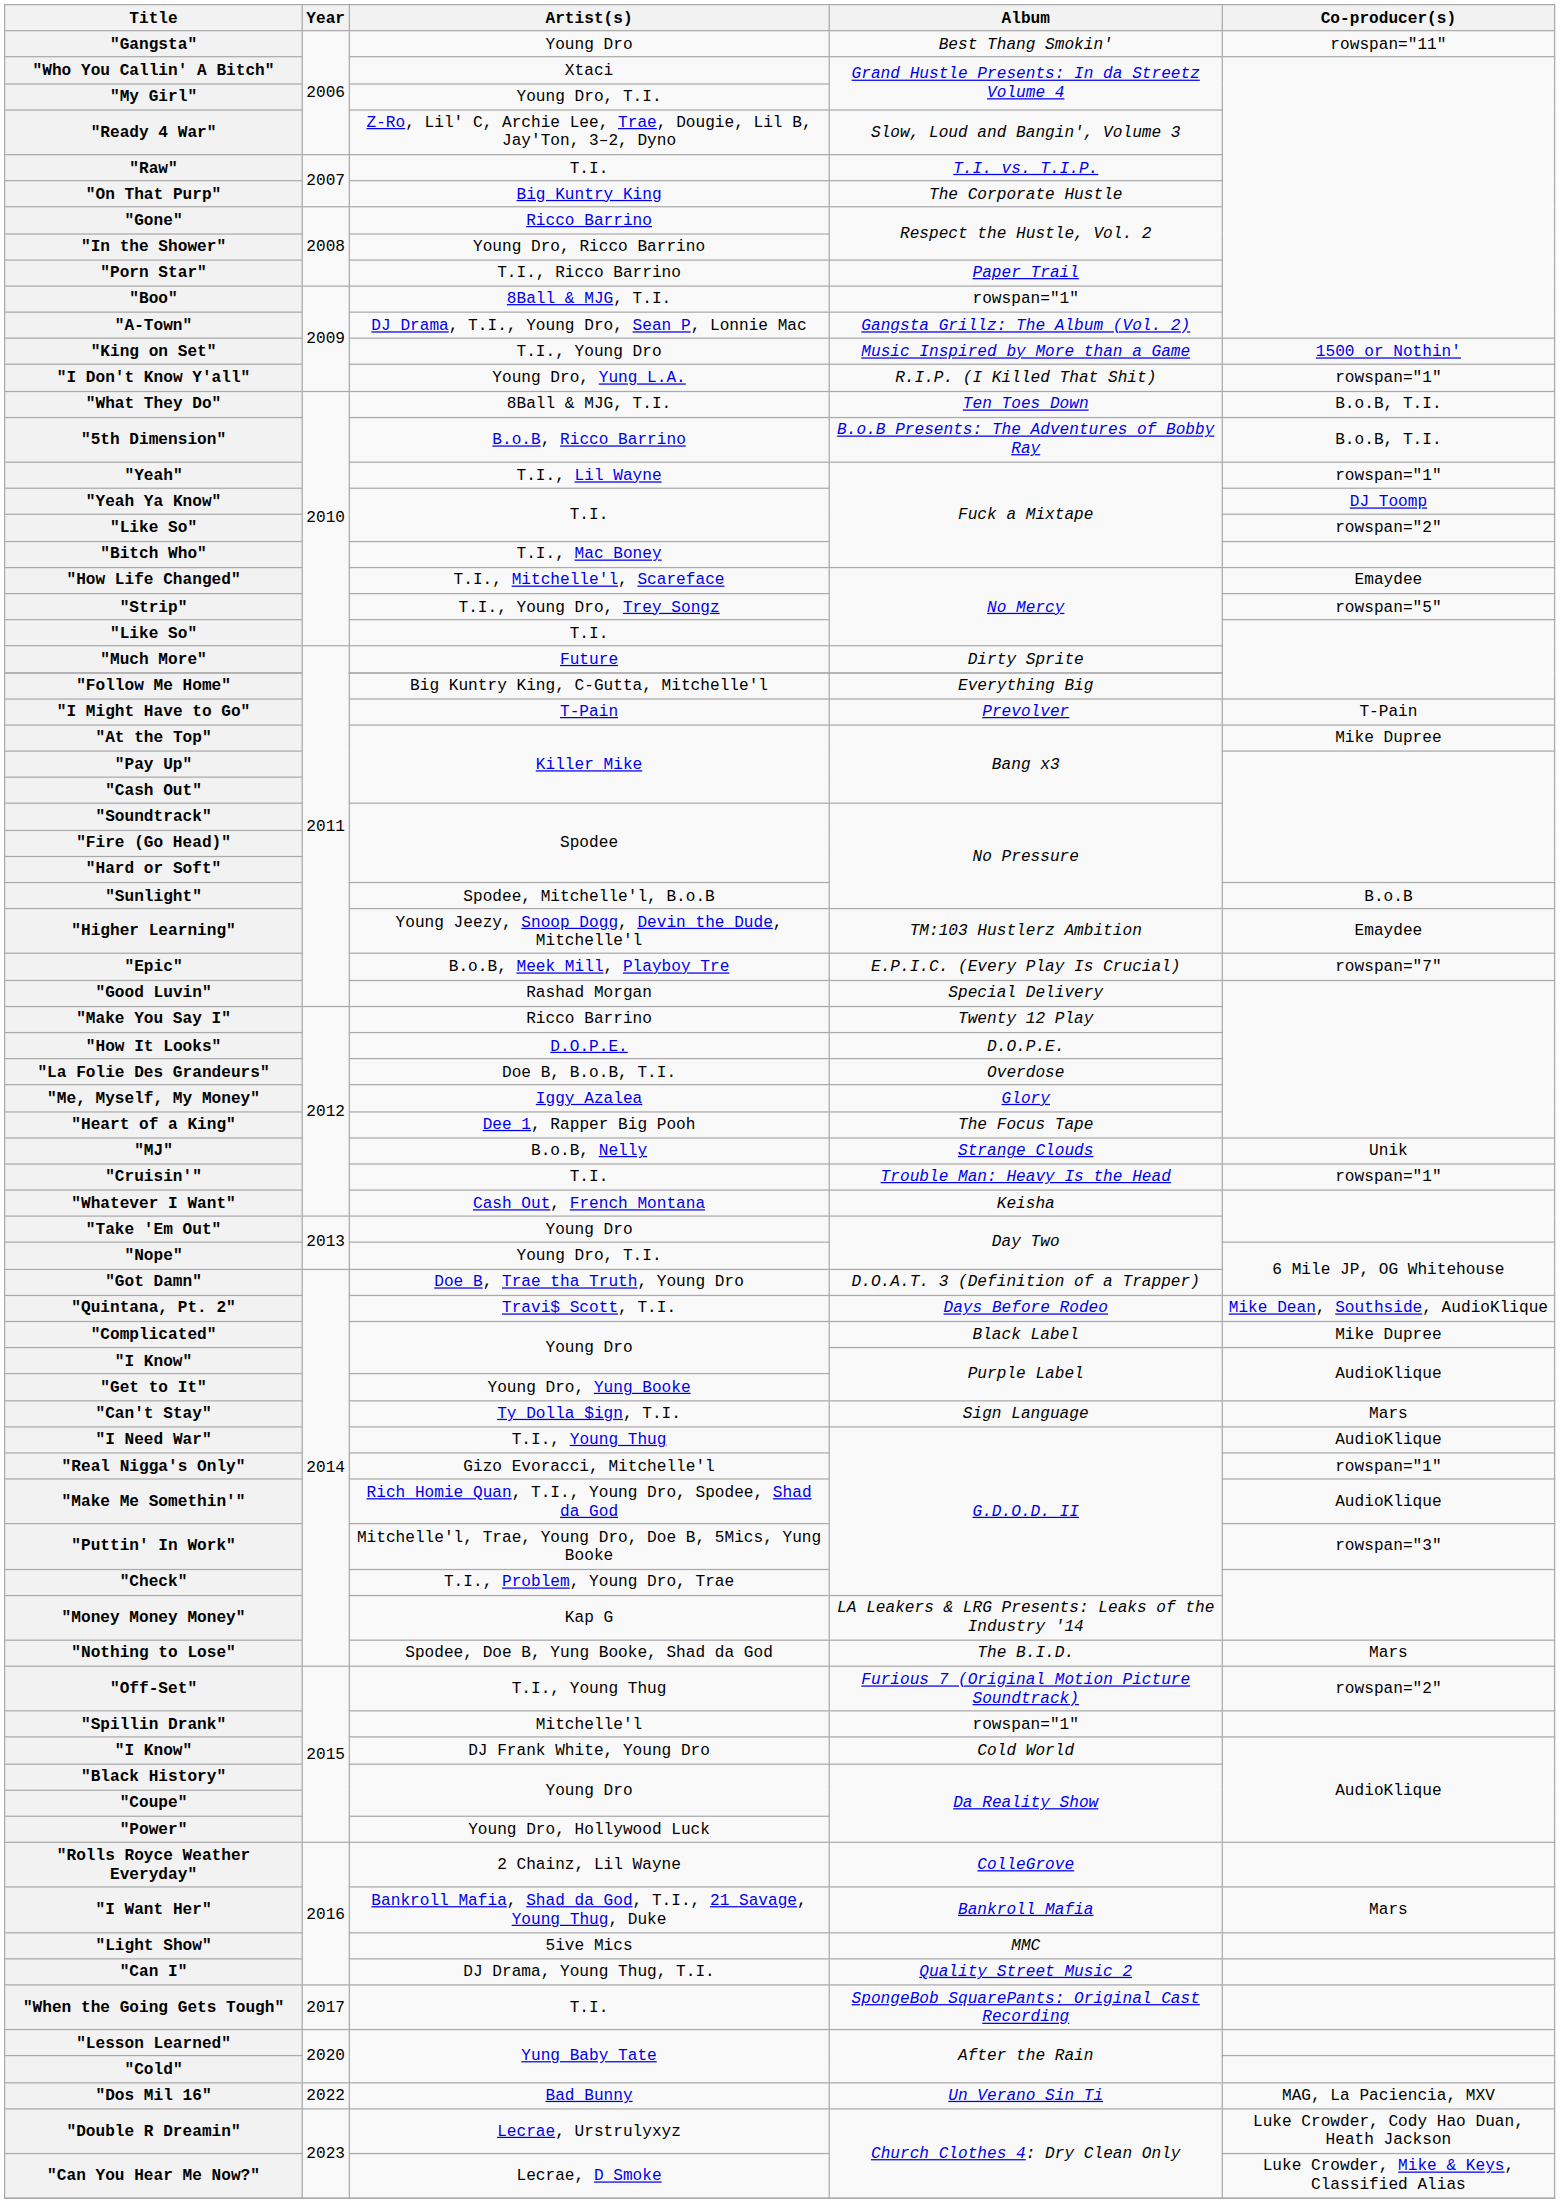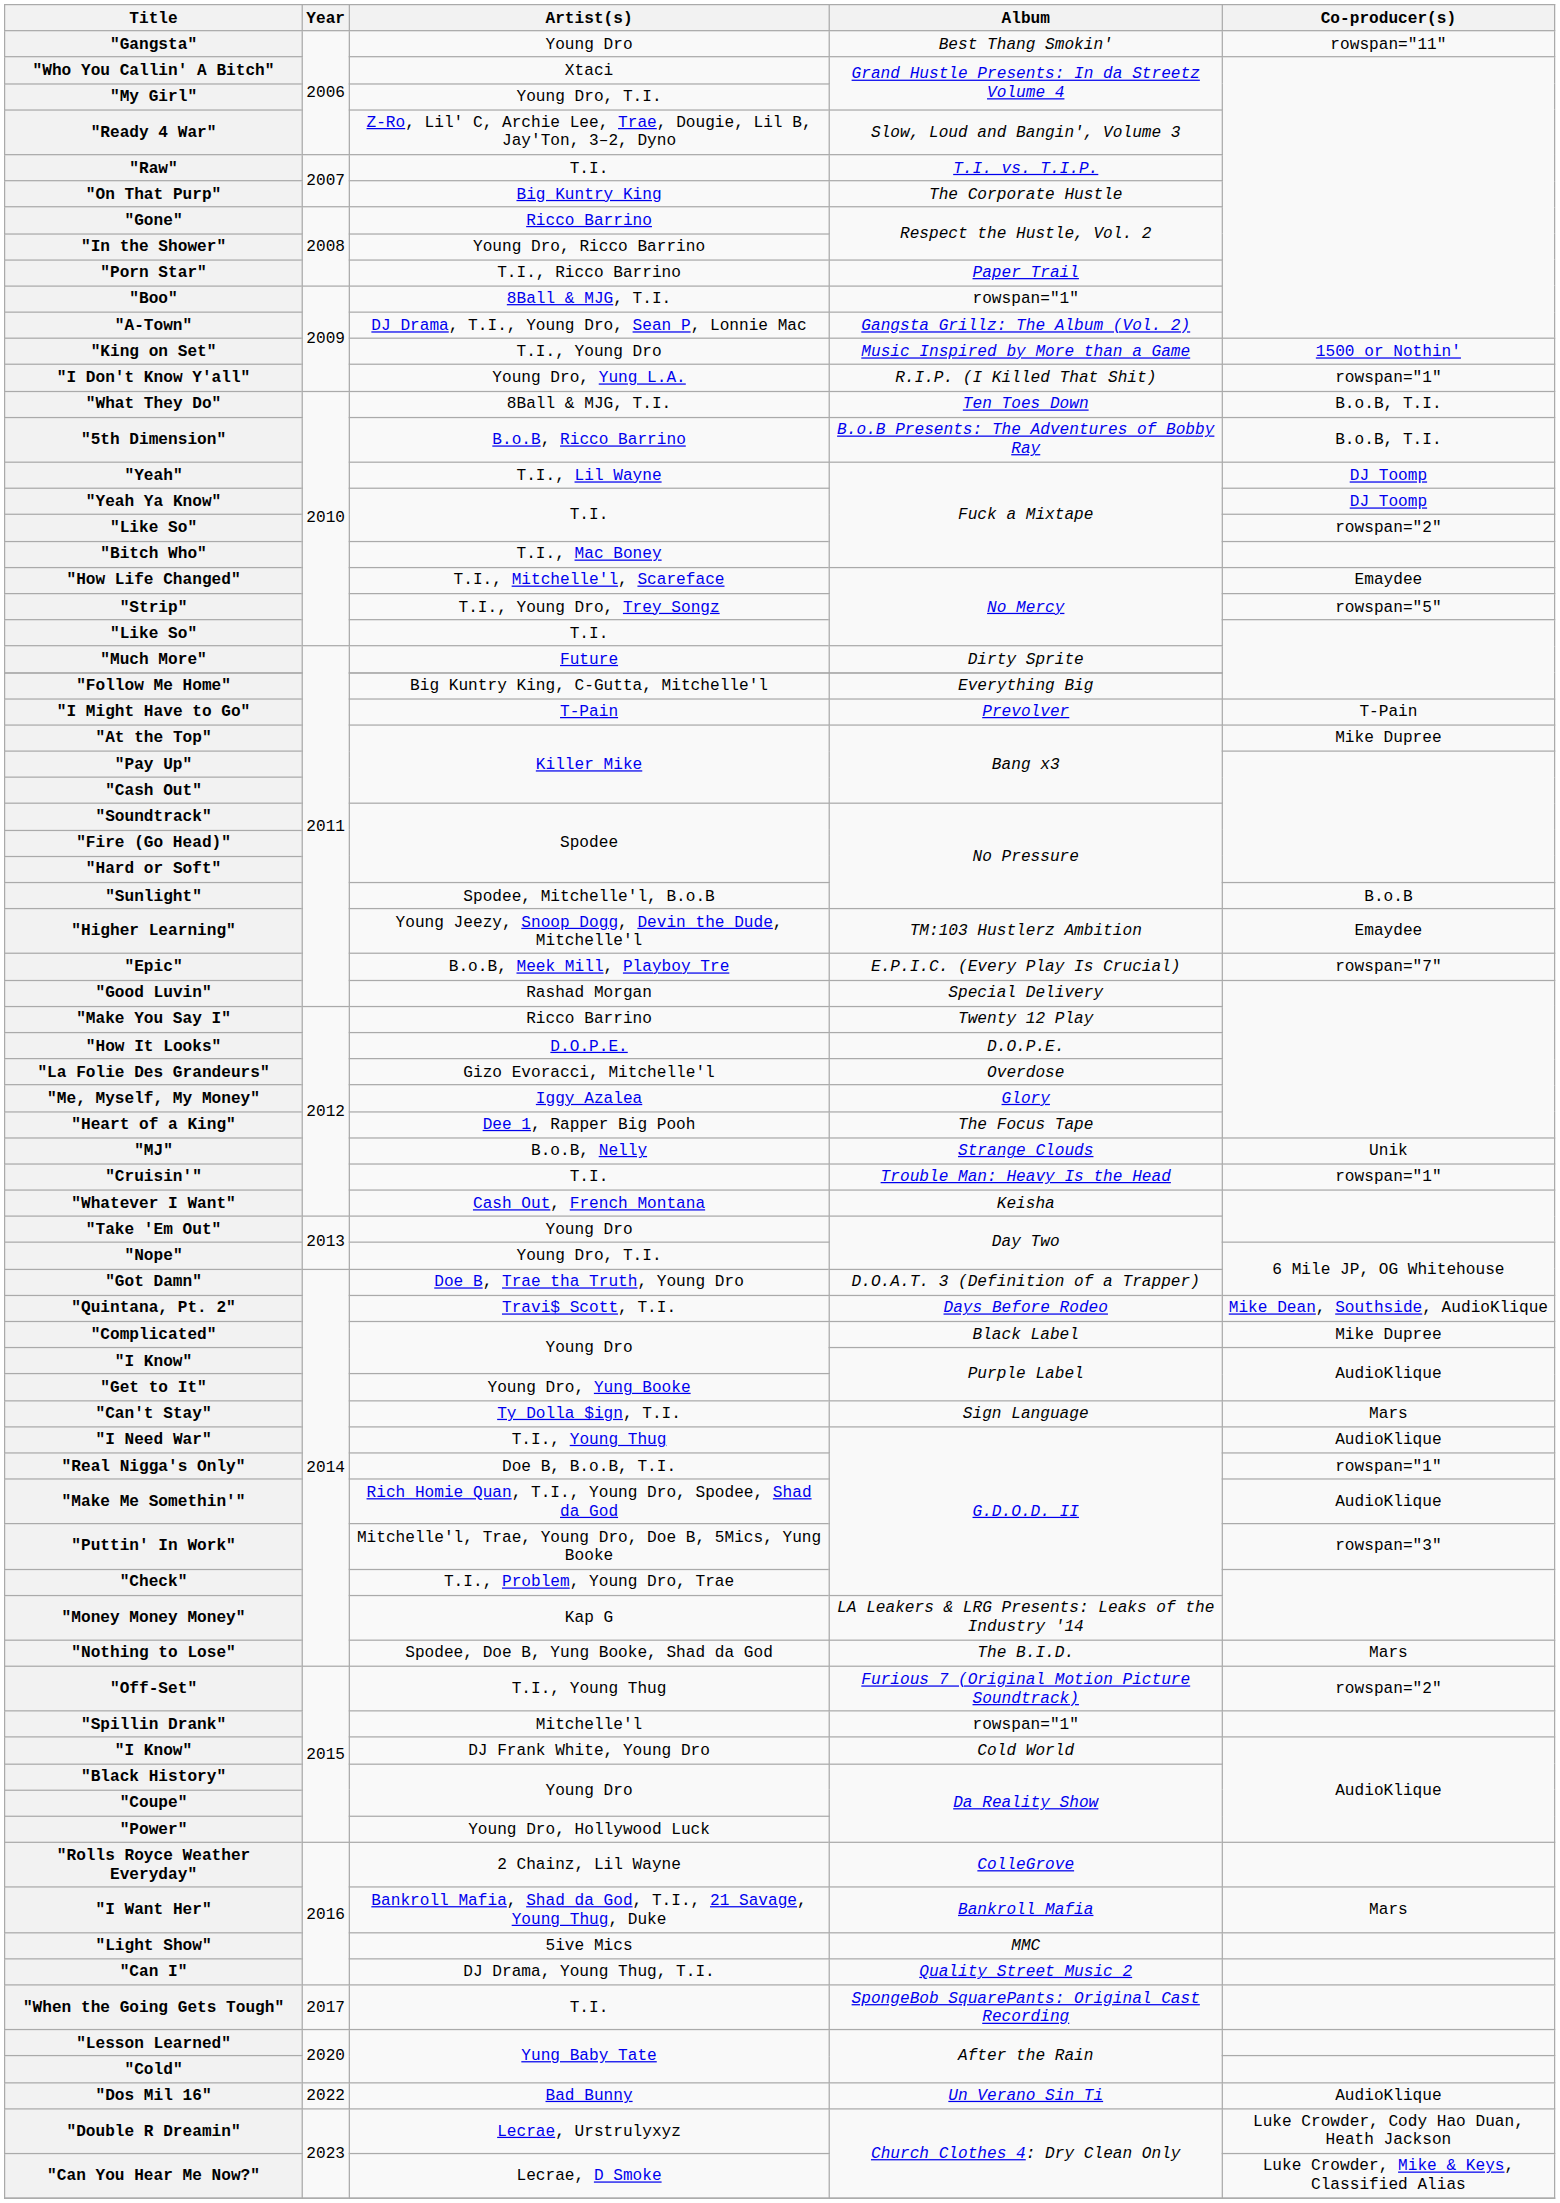(1388, 475) rowspan="1" -> (1388, 475) DJ Toomp
(589, 1072) Doe B, B.o.B, T.I. -> (589, 1072) Gizo Evoracci, Mitchelle'l
(589, 1466) Gizo Evoracci, Mitchelle'l -> (589, 1466) Doe B, B.o.B, T.I.
(1388, 2095) MAG, La Paciencia, MXV -> (1388, 2095) AudioKlique
